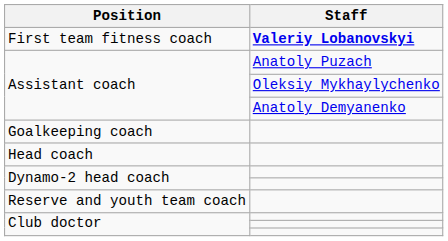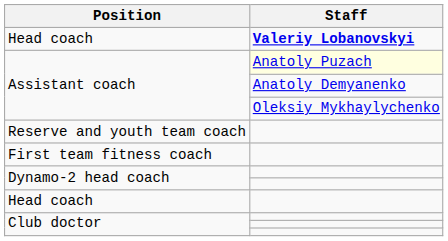(110, 39) First team fitness coach -> (50, 39) Head coach
(312, 62) no background -> (312, 62) lightyellow background
(346, 85) Oleksiy Mykhaylychenko -> (329, 85) Anatoly Demyanenko
(329, 108) Anatoly Demyanenko -> (346, 108) Oleksiy Mykhaylychenko
(80, 132) Goalkeeping coach -> (127, 132) Reserve and youth team coach
(50, 155) Head coach -> (110, 155) First team fitness coach
(127, 201) Reserve and youth team coach -> (50, 201) Head coach
